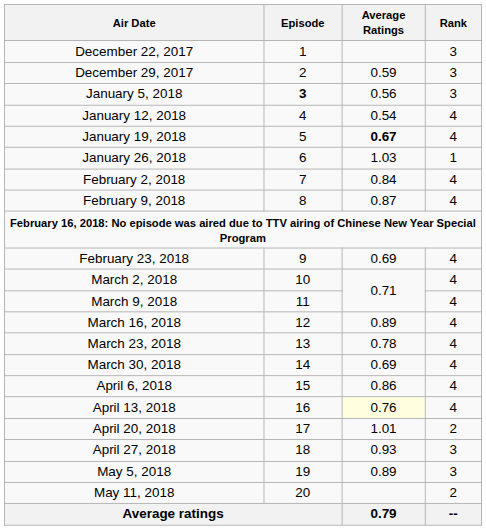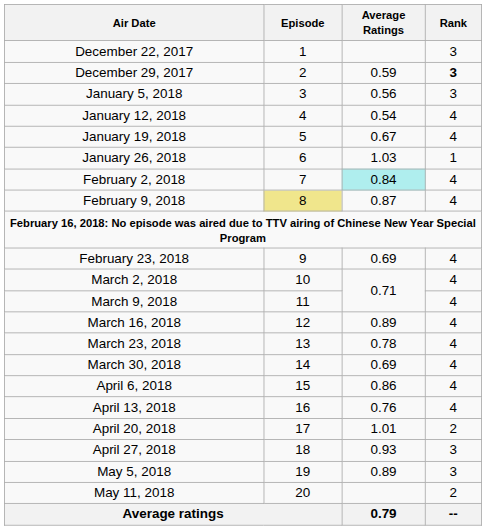(453, 72) normal -> (453, 72) bold
(303, 94) bold -> (303, 94) normal
(384, 136) bold -> (384, 136) normal
(384, 179) no background -> (384, 179) paleturquoise background
(303, 200) no background -> (303, 200) khaki background
(384, 407) lightyellow background -> (384, 407) no background
